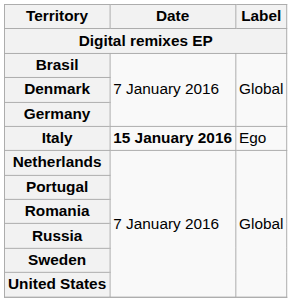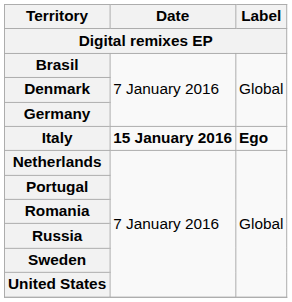(253, 138) normal -> (254, 138) bold
